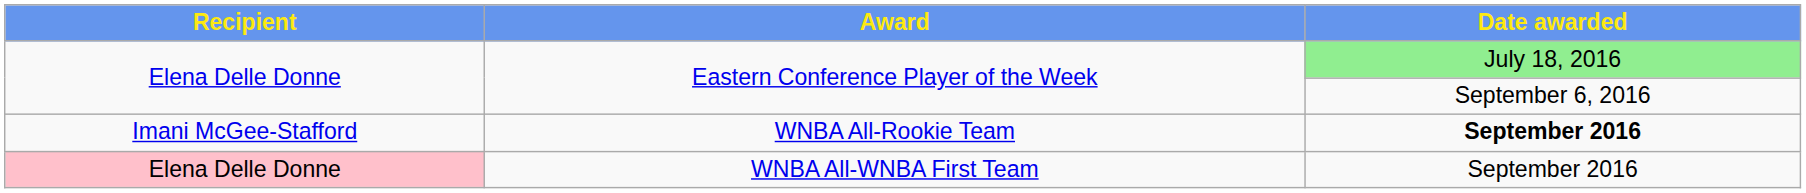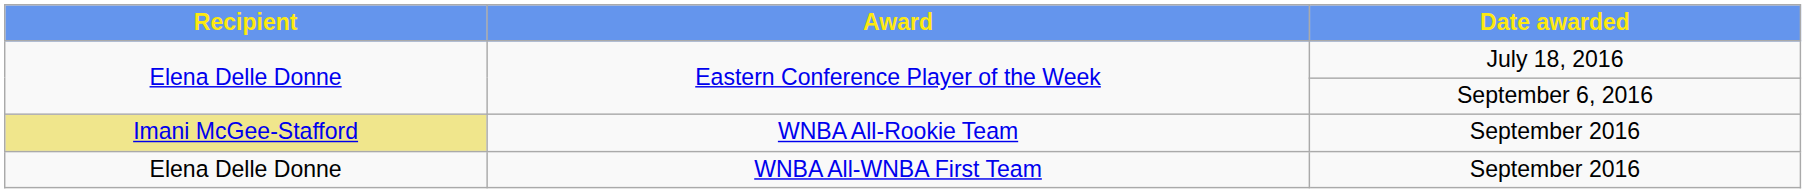(1553, 59) lightgreen background -> (1555, 59) no background
(245, 132) no background -> (246, 132) khaki background
(1553, 132) bold -> (1555, 132) normal
(245, 168) pink background -> (246, 168) no background
